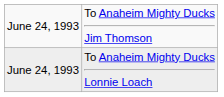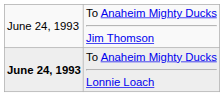(43, 69) normal -> (44, 69) bold
